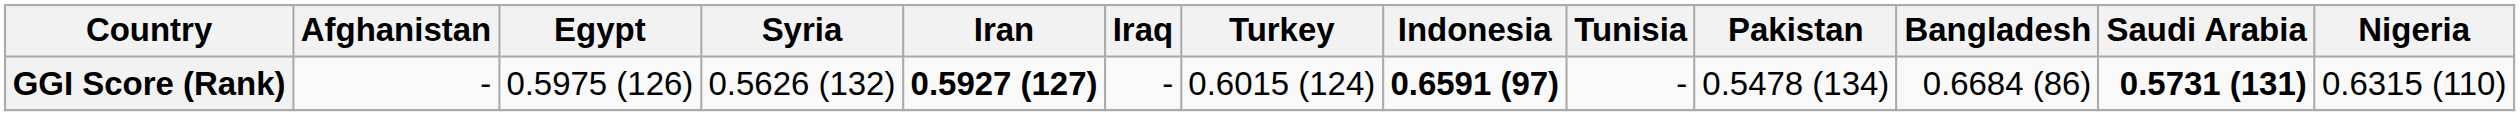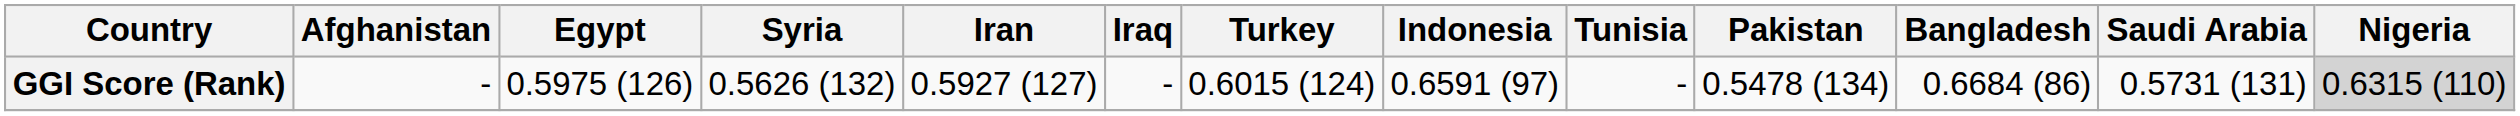(1004, 82) bold -> (1004, 82) normal
(1475, 82) bold -> (1475, 82) normal
(2213, 82) bold -> (2213, 82) normal
(2414, 82) no background -> (2414, 82) lightgrey background
